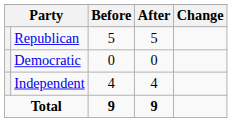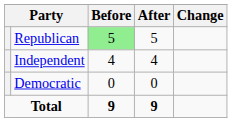(111, 38) no background -> (111, 38) lightgreen background
rows swapped: (49, 83) <-> (47, 60)
